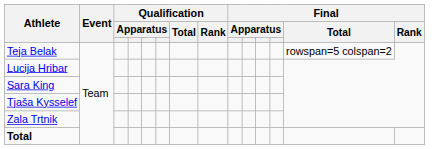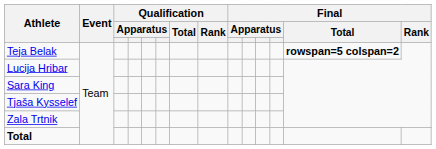(339, 51) normal -> (342, 51) bold
